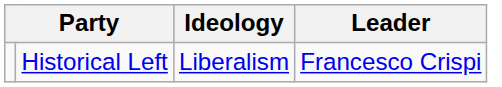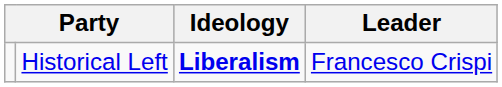(234, 61) normal -> (239, 61) bold
